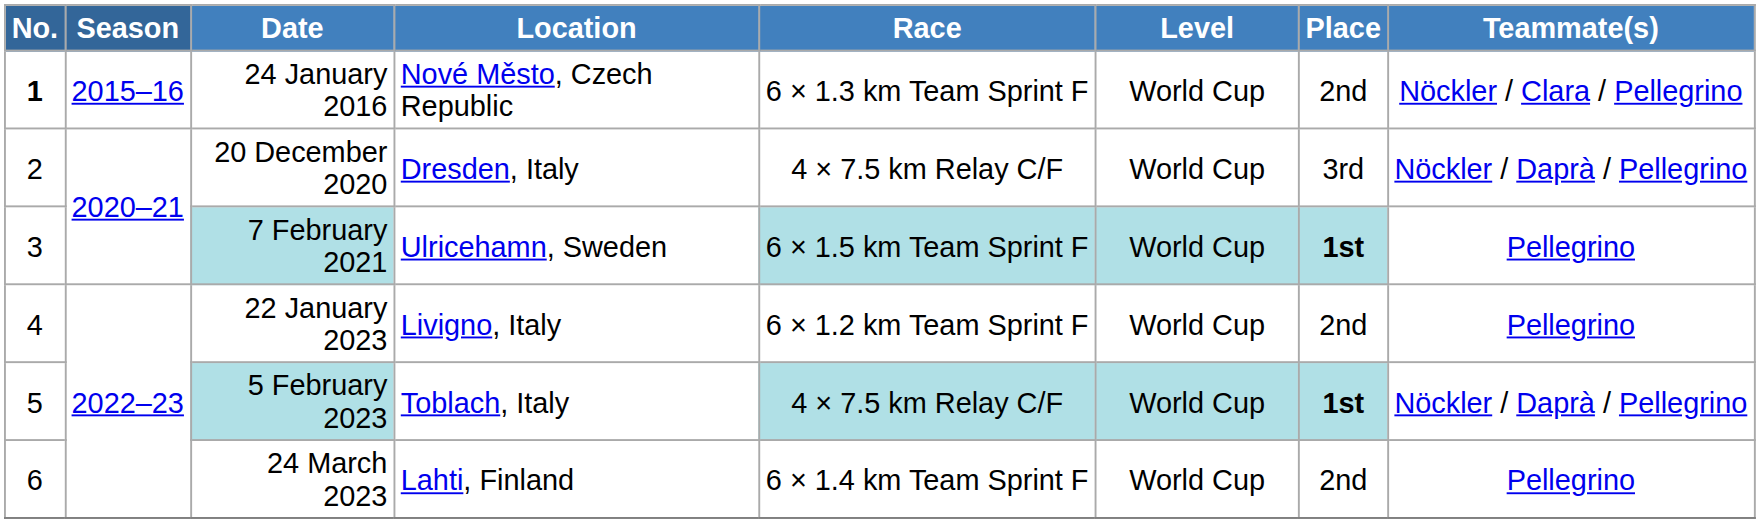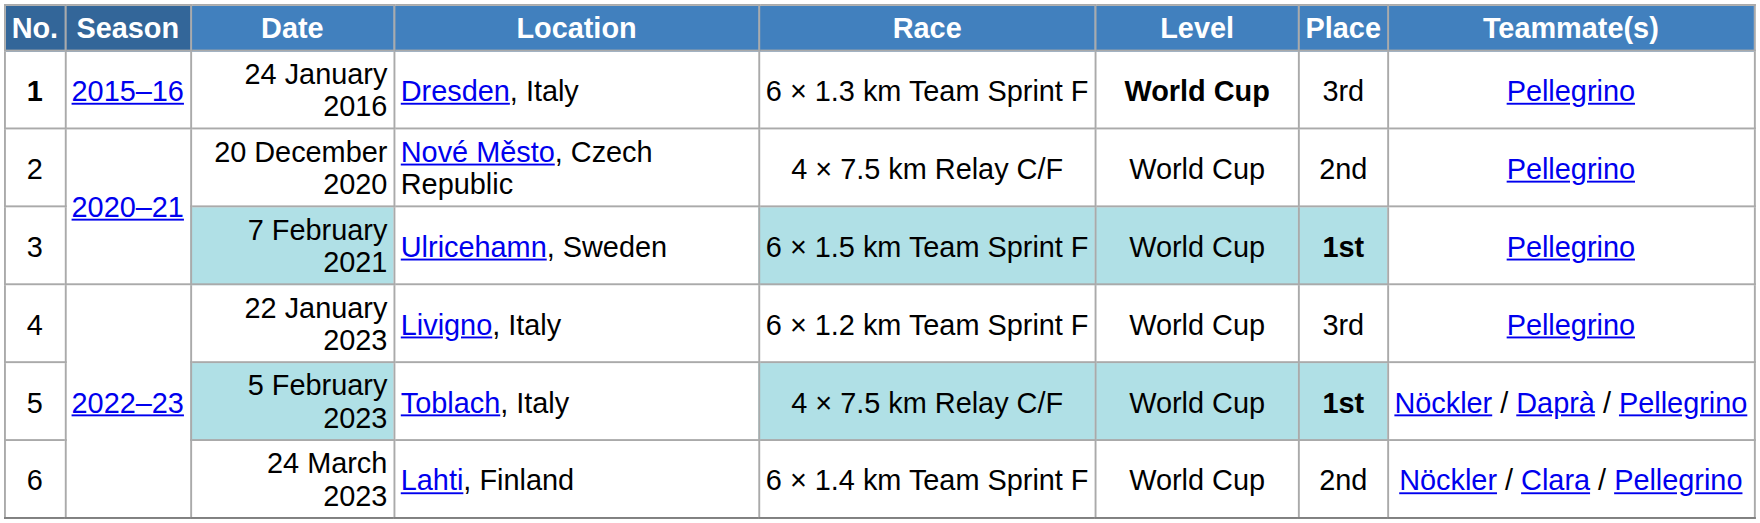(527, 90) Nové Město, Czech Republic -> (490, 90) Dresden, Italy
(1197, 90) normal -> (1197, 90) bold
(1343, 90) 2nd -> (1343, 90) 3rd
(1571, 90) Nöckler / Clara / Pellegrino -> (1571, 90) Pellegrino
(490, 168) Dresden, Italy -> (527, 168) Nové Město, Czech Republic
(1343, 168) 3rd -> (1343, 168) 2nd
(1571, 168) Nöckler / Daprà / Pellegrino -> (1571, 168) Pellegrino
(1343, 324) 2nd -> (1343, 324) 3rd
(1571, 480) Pellegrino -> (1571, 480) Nöckler / Clara / Pellegrino
